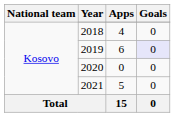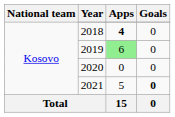(121, 31) normal -> (121, 31) bold
(121, 49) no background -> (121, 49) lightgreen background
(153, 49) lavender background -> (153, 49) no background
(153, 85) normal -> (153, 85) bold
